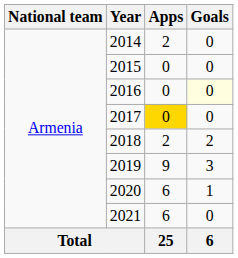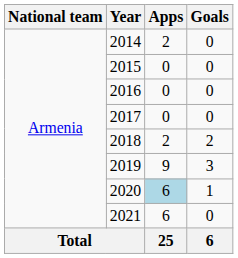(210, 91) lightyellow background -> (210, 91) no background
(166, 116) gold background -> (166, 116) no background
(166, 191) no background -> (166, 191) lightblue background
